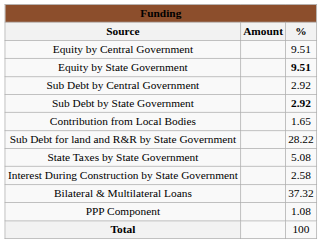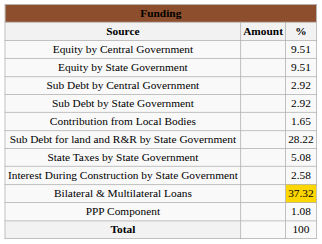(301, 67) bold -> (301, 67) normal
(301, 103) bold -> (301, 103) normal
(301, 193) no background -> (301, 193) gold background
